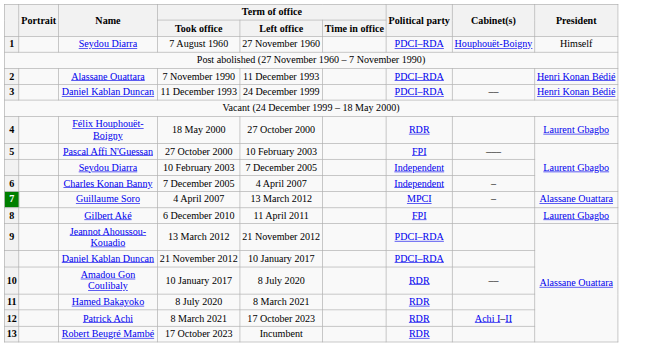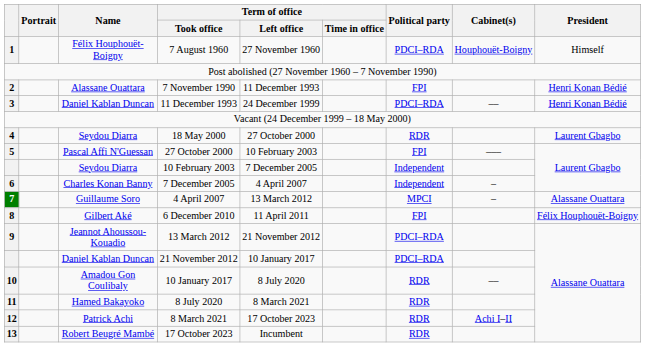(108, 44) Seydou Diarra -> (108, 50) Félix Houphouët-Boigny
(419, 76) PDCI–RDA -> (419, 87) FPI
(108, 130) Félix Houphouët-Boigny -> (108, 135) Seydou Diarra
(576, 215) Laurent Gbagbo -> (588, 215) Félix Houphouët-Boigny
